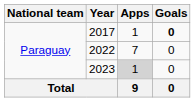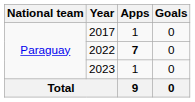(171, 32) bold -> (171, 32) normal
(135, 50) normal -> (135, 50) bold
(135, 69) lightgrey background -> (135, 69) no background
